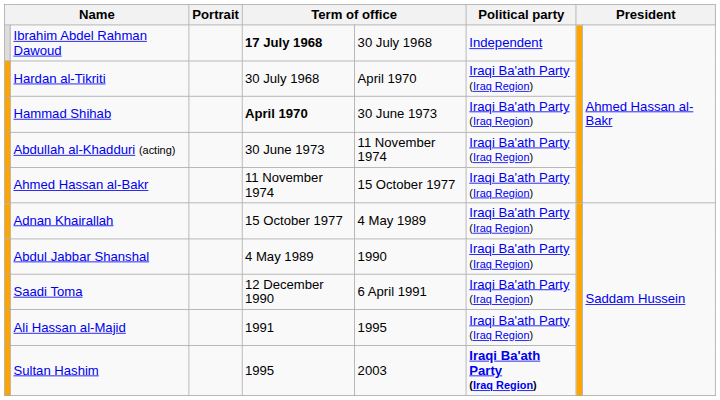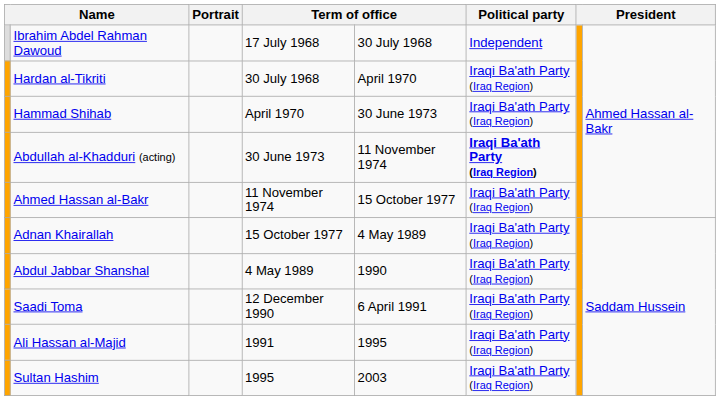(284, 43) bold -> (282, 43) normal
(276, 114) bold -> (275, 114) normal
(519, 149) normal -> (505, 157) bold
(505, 370) bold -> (519, 377) normal
